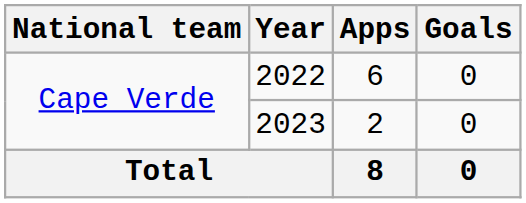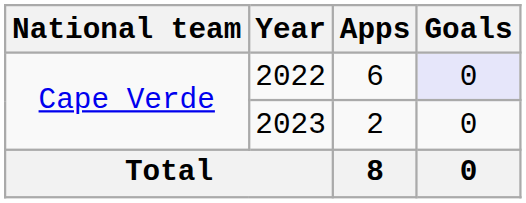(468, 77) no background -> (468, 77) lavender background
